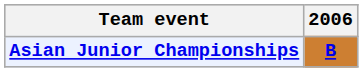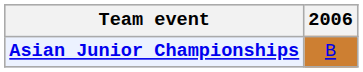(331, 51) bold -> (331, 51) normal
